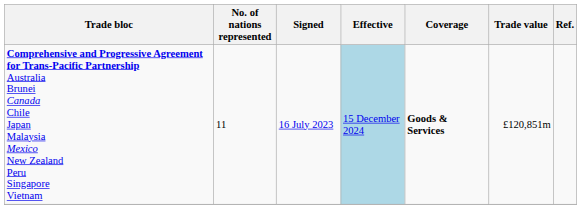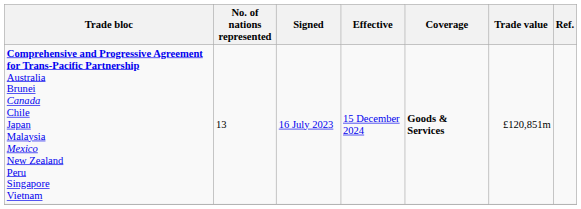(221, 124) 11 -> (221, 124) 13
(371, 124) lightblue background -> (371, 124) no background
